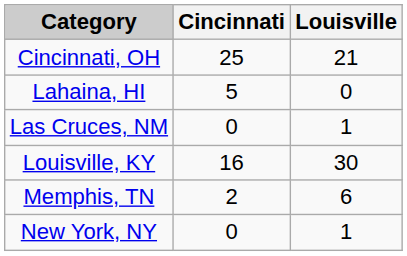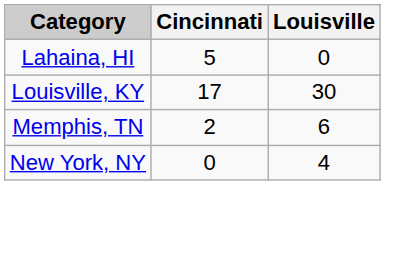- row: (89, 57)
- row: (89, 127)
(232, 162) 16 -> (210, 92) 17
(346, 232) 1 -> (324, 162) 4
